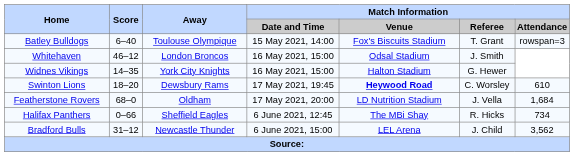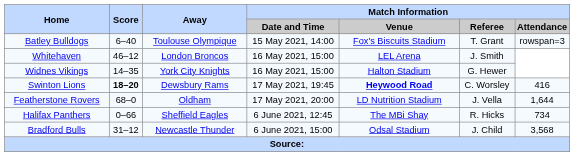(399, 56) Odsal Stadium -> (399, 56) LEL Arena
(126, 85) normal -> (126, 85) bold
(542, 85) 610 -> (542, 85) 416
(542, 100) 1,684 -> (542, 100) 1,644
(399, 129) LEL Arena -> (399, 129) Odsal Stadium
(542, 129) 3,562 -> (542, 129) 3,568
